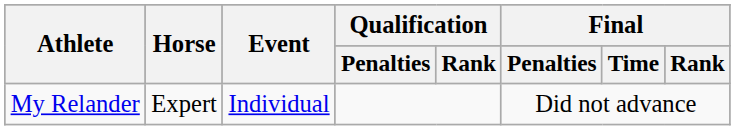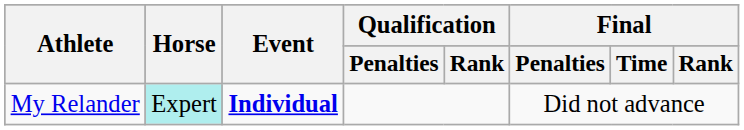(184, 104) no background -> (184, 104) paleturquoise background
(279, 104) normal -> (283, 104) bold
